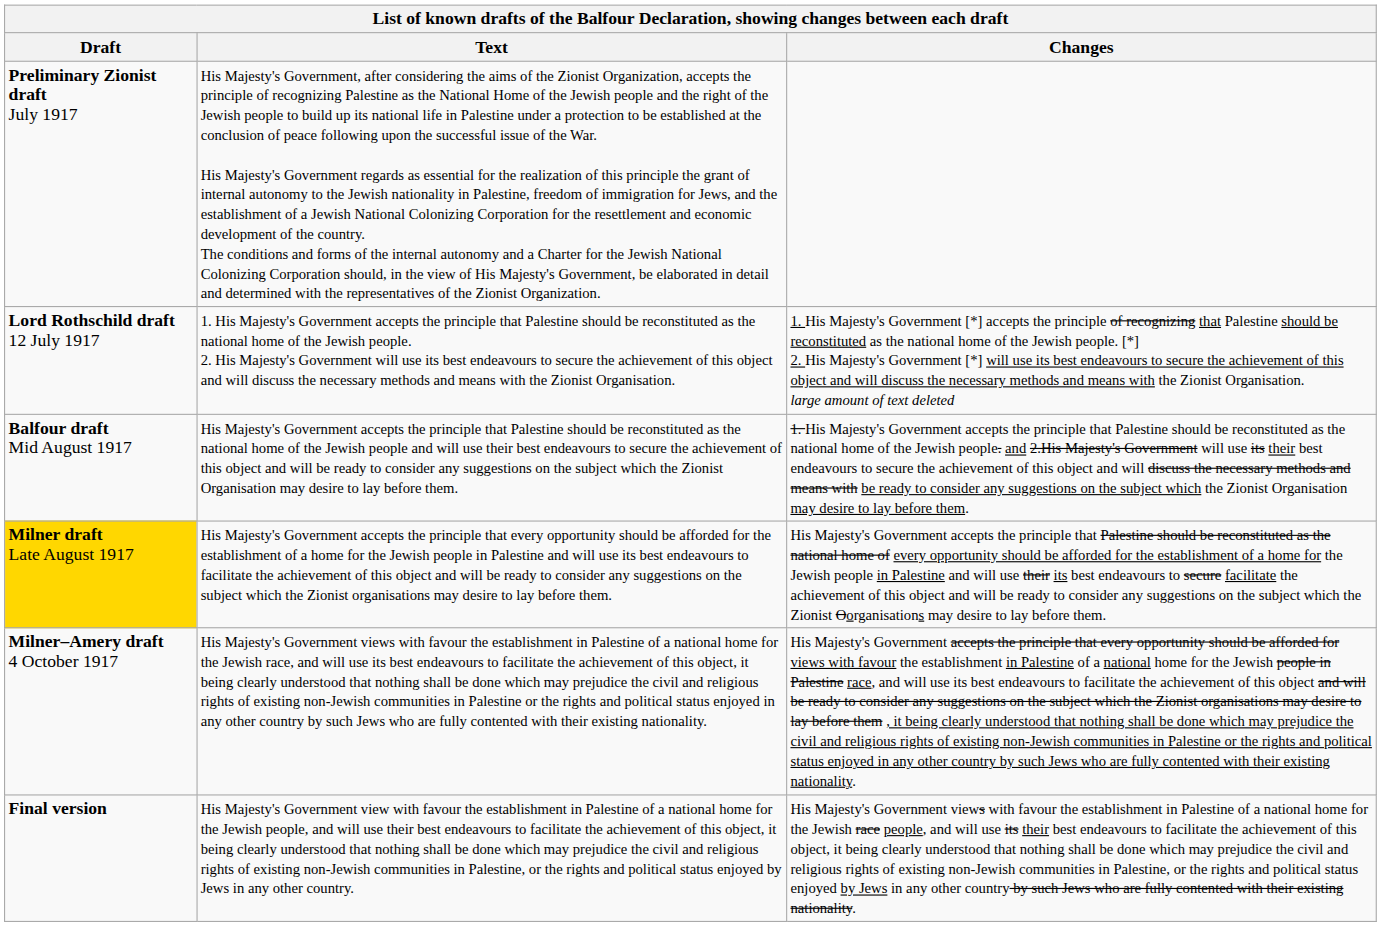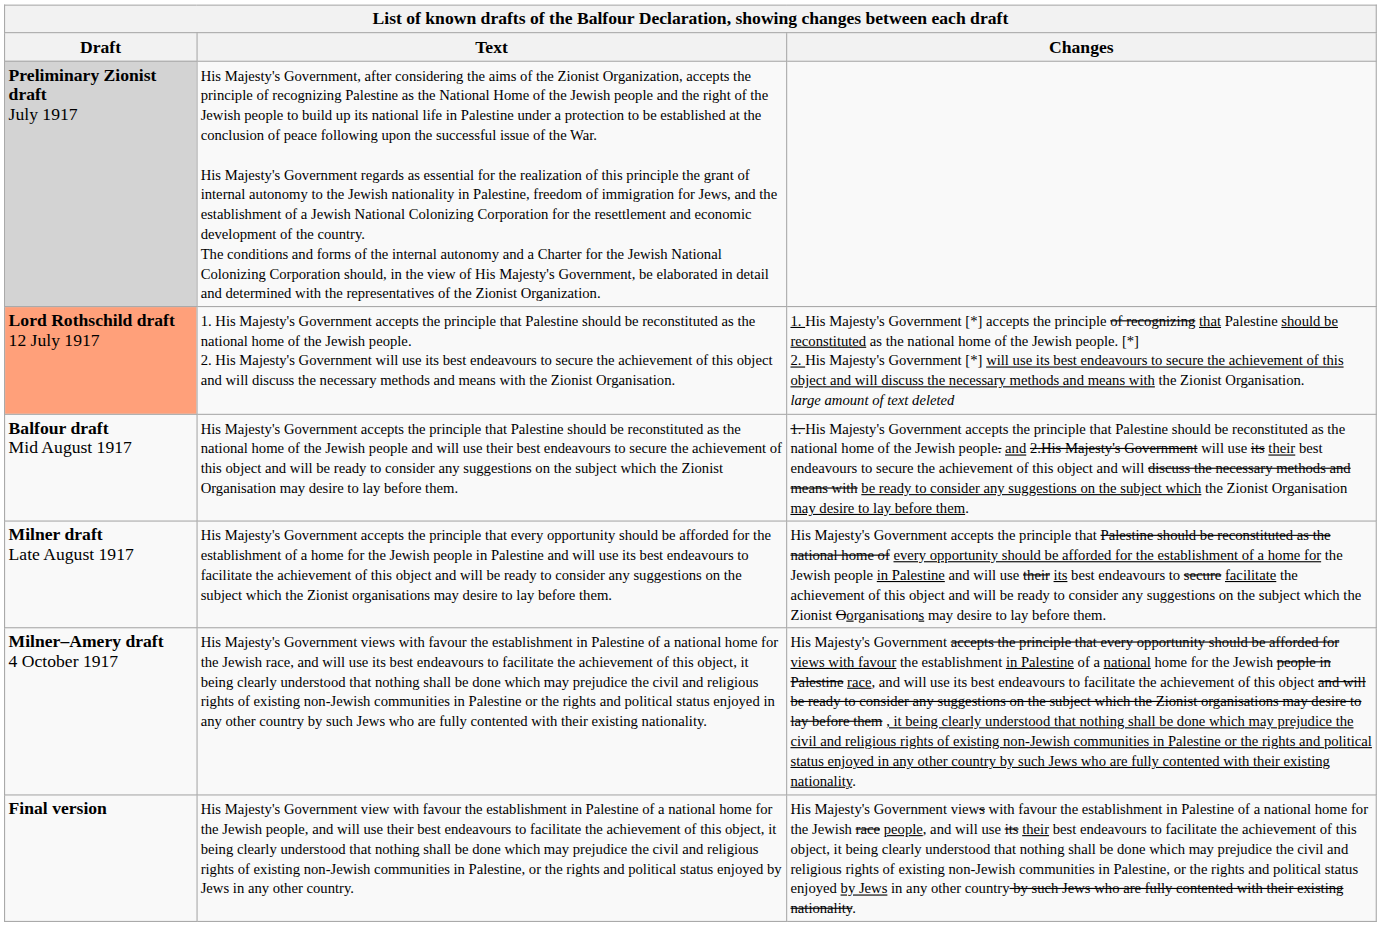(83, 94) no background -> (83, 94) lightgrey background
(92, 330) no background -> (92, 330) lightsalmon background
(71, 544) gold background -> (71, 544) no background
